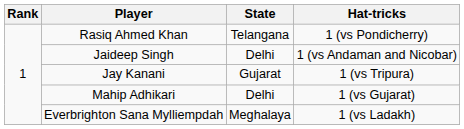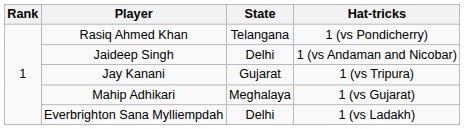(260, 94) Delhi -> (260, 94) Meghalaya
(260, 114) Meghalaya -> (260, 114) Delhi
